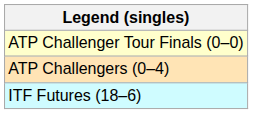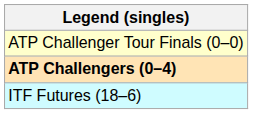(89, 68) normal -> (92, 68) bold
